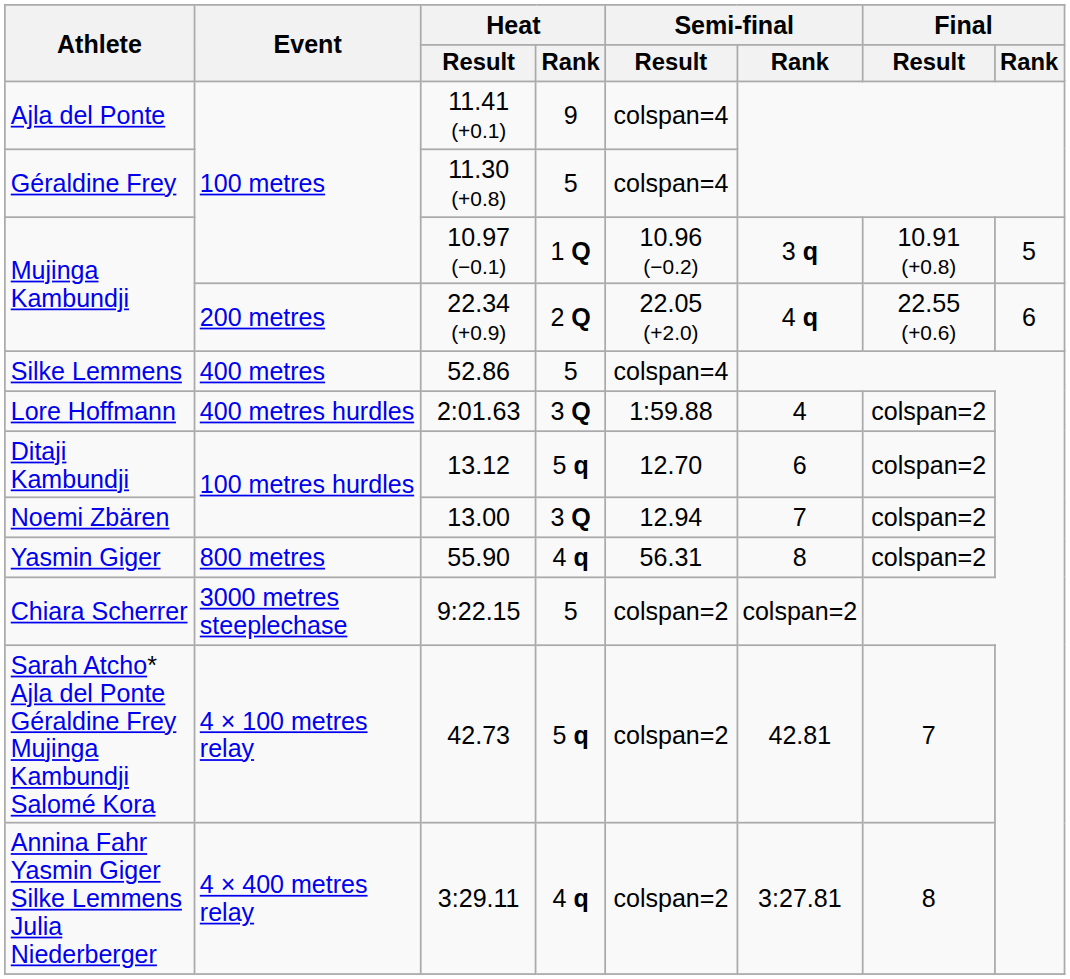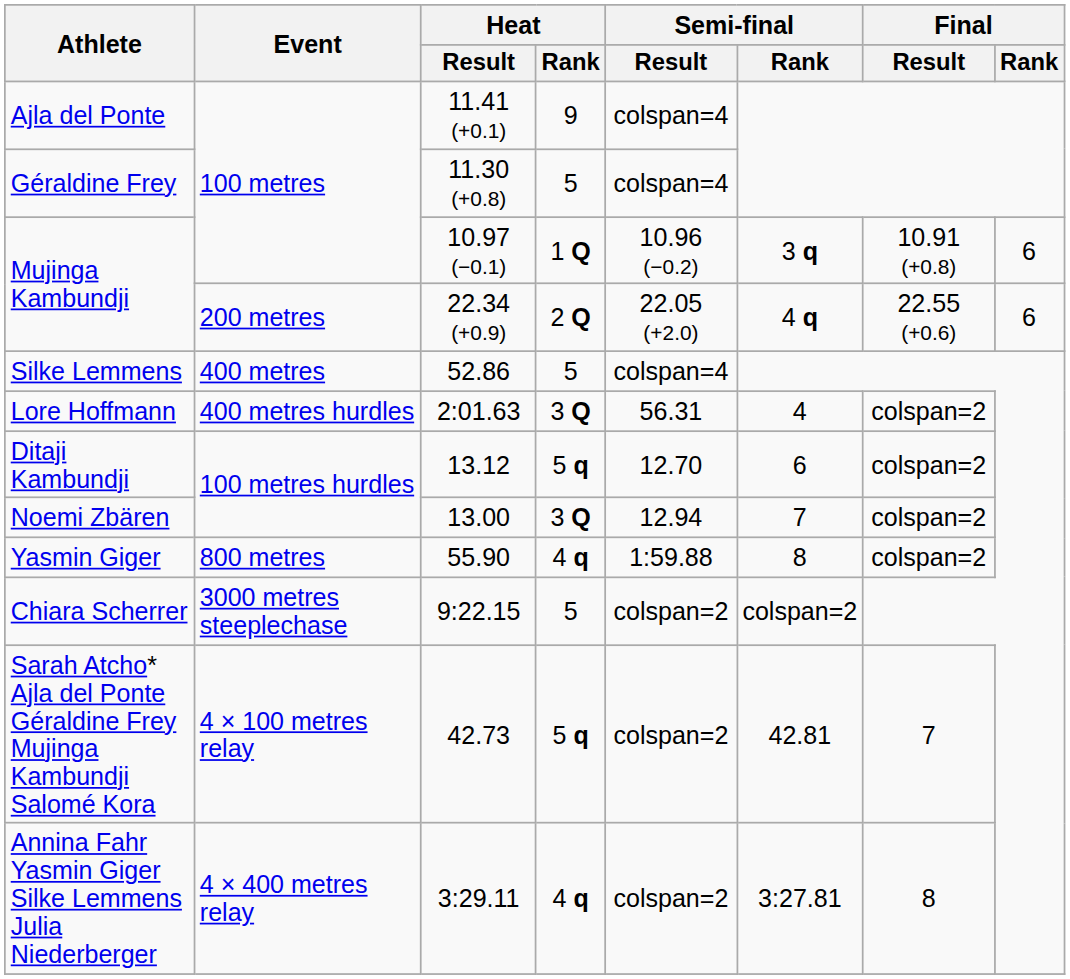(1029, 251) 5 -> (1029, 251) 6
(671, 411) 1:59.88 -> (671, 411) 56.31
(671, 558) 56.31 -> (671, 558) 1:59.88
